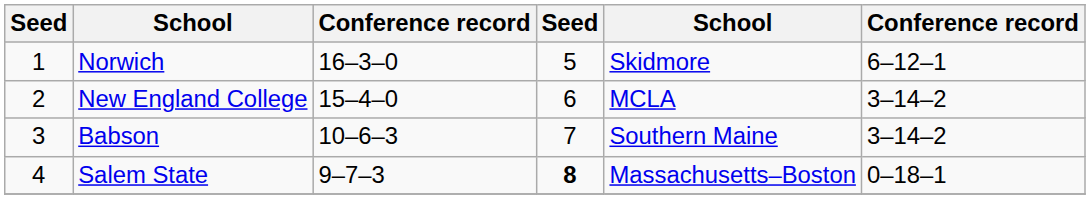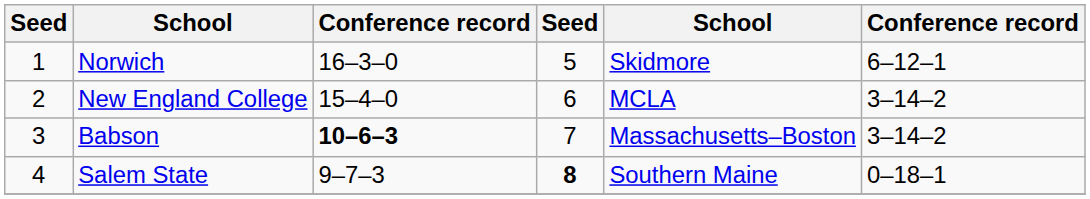(358, 136) normal -> (358, 136) bold
(694, 136) Southern Maine -> (733, 136) Massachusetts–Boston
(733, 174) Massachusetts–Boston -> (694, 174) Southern Maine
